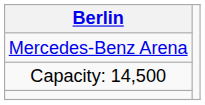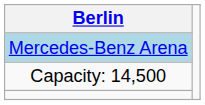(98, 47) no background -> (98, 47) lightblue background
